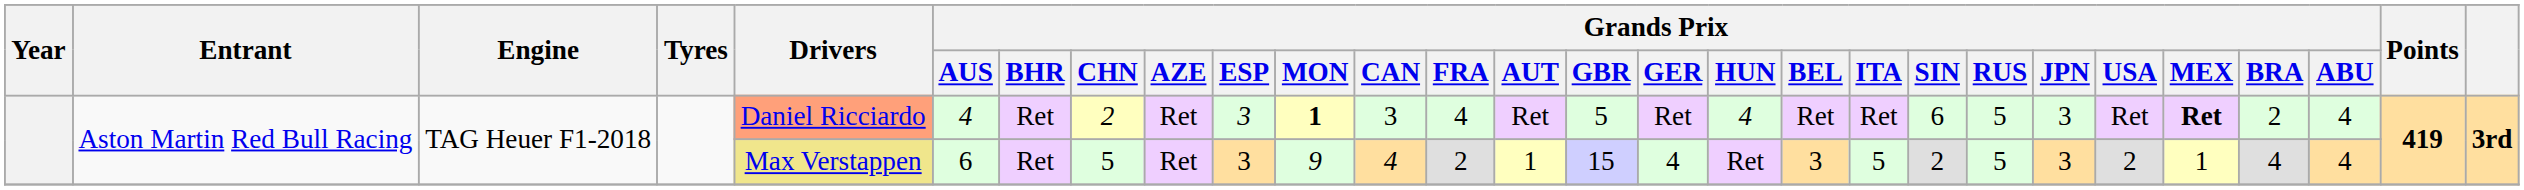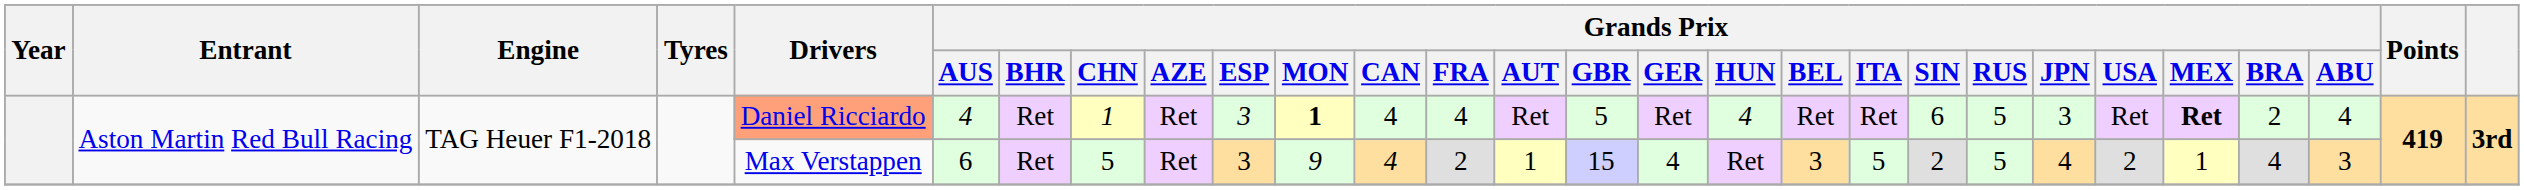(1108, 117) 2 -> (1108, 117) 1
(1391, 117) 3 -> (1391, 117) 4
(833, 161) khaki background -> (833, 161) no background
(2065, 161) 3 -> (2065, 161) 4
(2345, 161) 4 -> (2345, 161) 3
